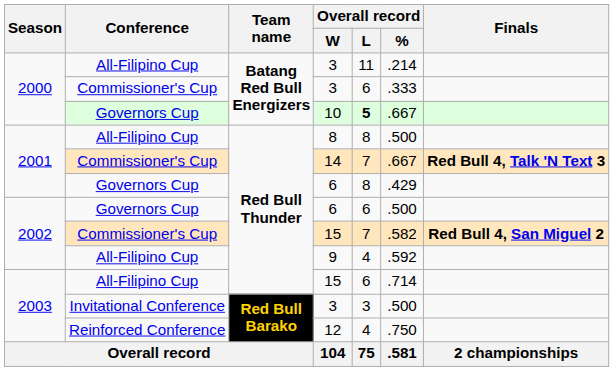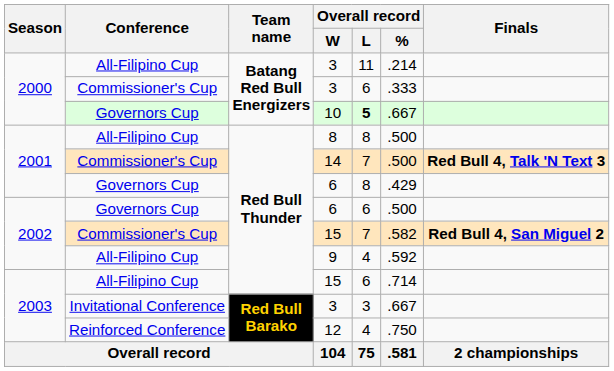(402, 161) .667 -> (402, 161) .500
(402, 305) .500 -> (402, 305) .667
